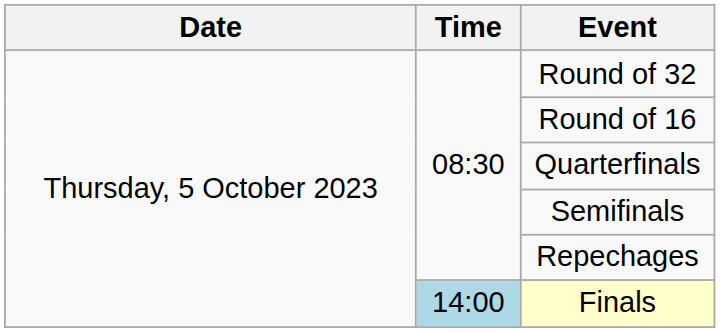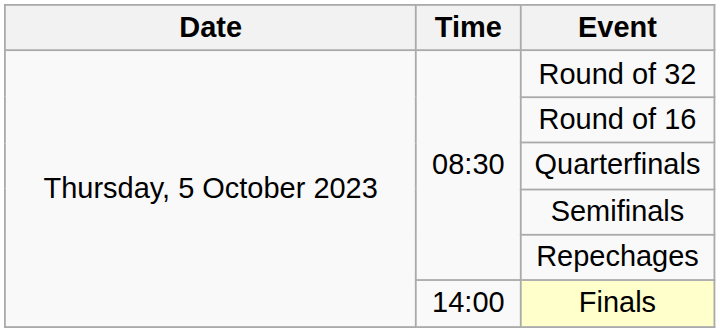(468, 303) lightblue background -> (468, 303) no background
